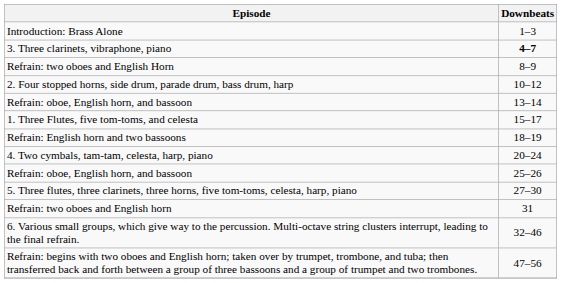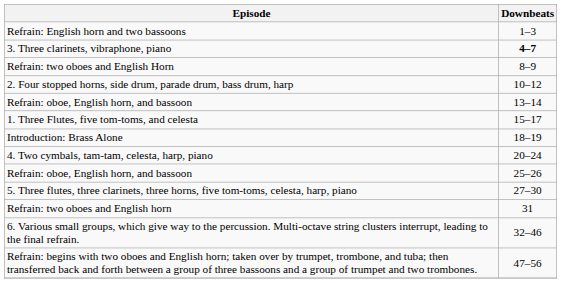(65, 31) Introduction: Brass Alone -> (96, 31) Refrain: English horn and two bassoons
(96, 137) Refrain: English horn and two bassoons -> (65, 137) Introduction: Brass Alone
